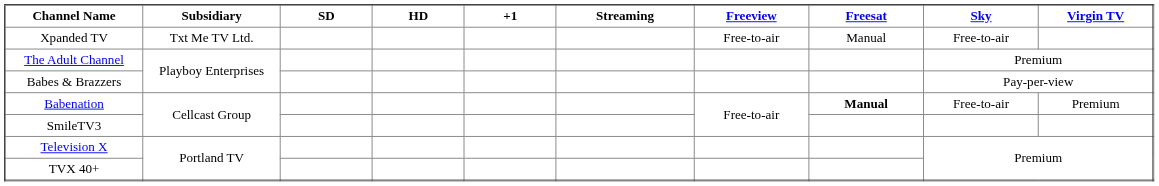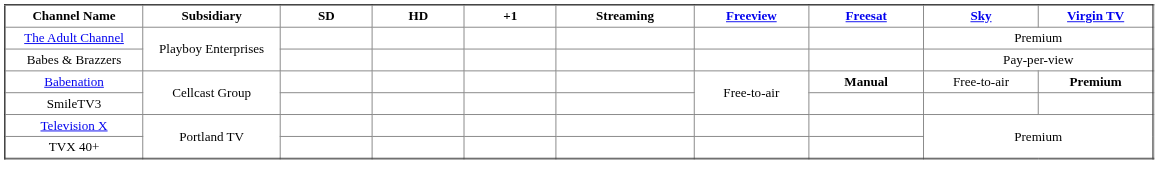- row: (74, 38)
(1096, 103) normal -> (1096, 81) bold
